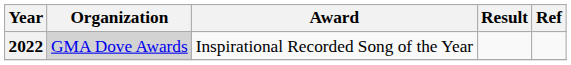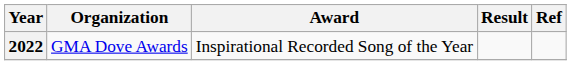(119, 45) lightgrey background -> (119, 45) no background
